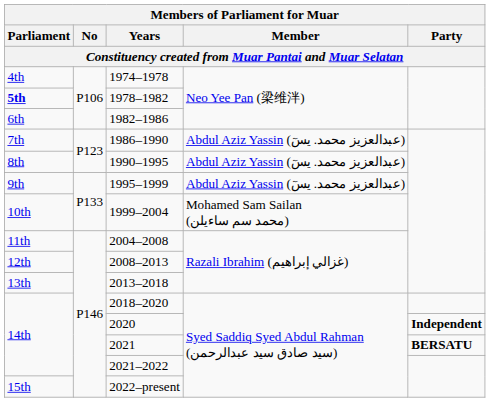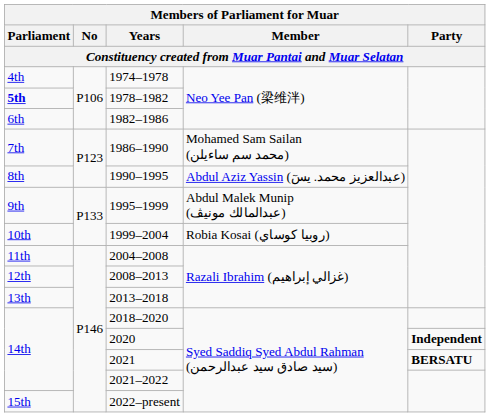(296, 140) Abdul Aziz Yassin (عبدالعزيز محمد. يسٓ) -> (244, 147) Mohamed Sam Sailan (محمد سم ساءيلن)
(296, 183) Abdul Aziz Yassin (عبدالعزيز محمد. يسٓ) -> (240, 205) Abdul Malek Munip (عبدالمالك مونيڤ)
(244, 212) Mohamed Sam Sailan (محمد سم ساءيلن) -> (258, 234) Robia Kosai (روبيا كوساي)
